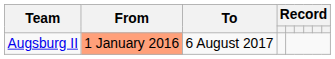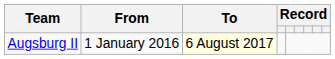(132, 43) lightsalmon background -> (132, 43) no background
(230, 43) no background -> (230, 43) lightyellow background
